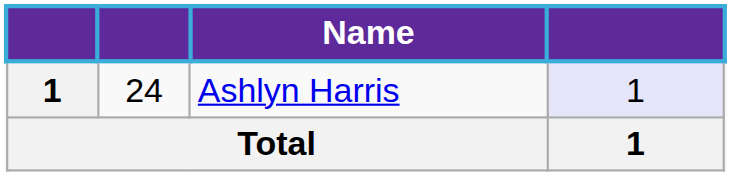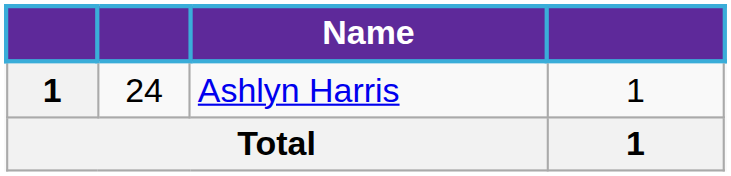(635, 89) lavender background -> (635, 89) no background
